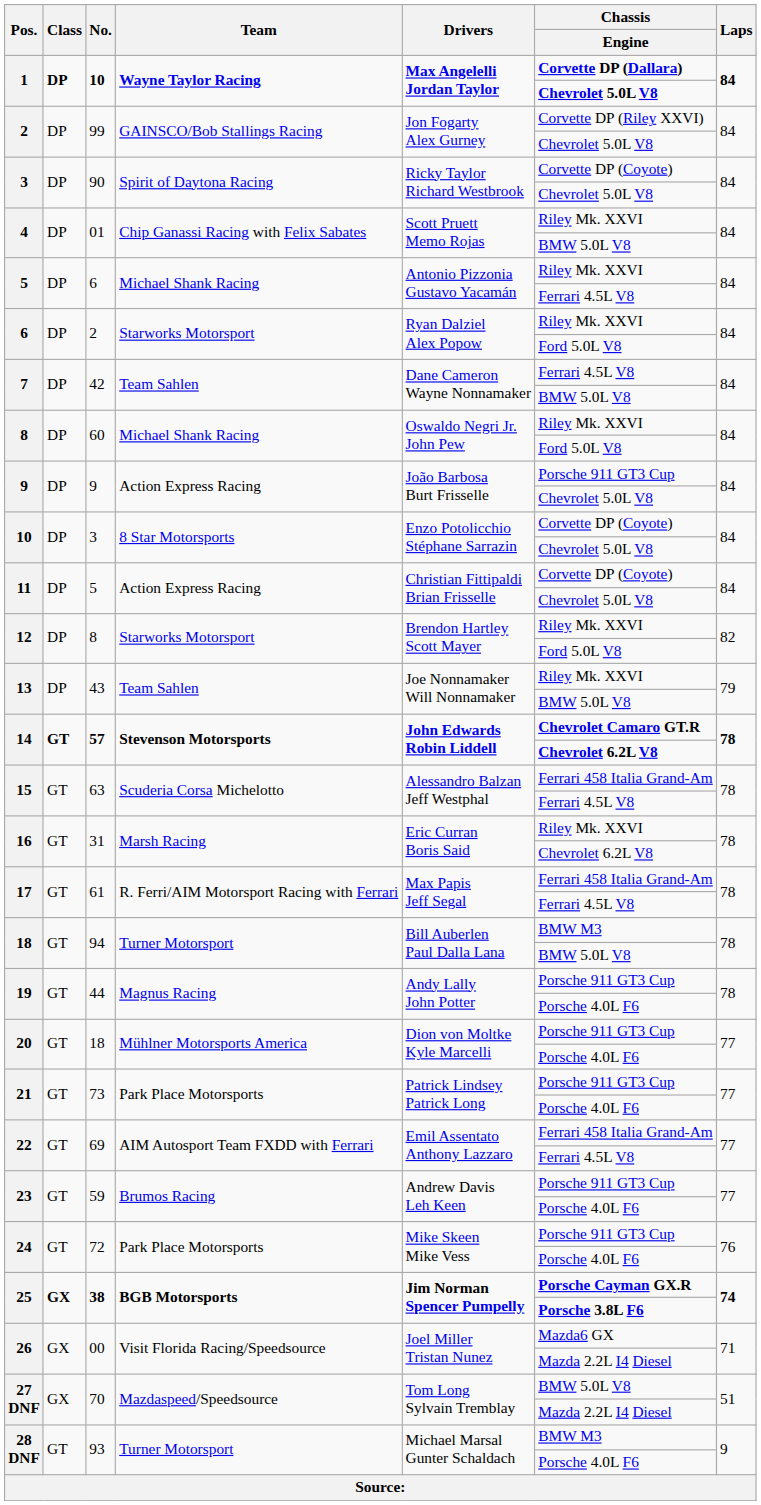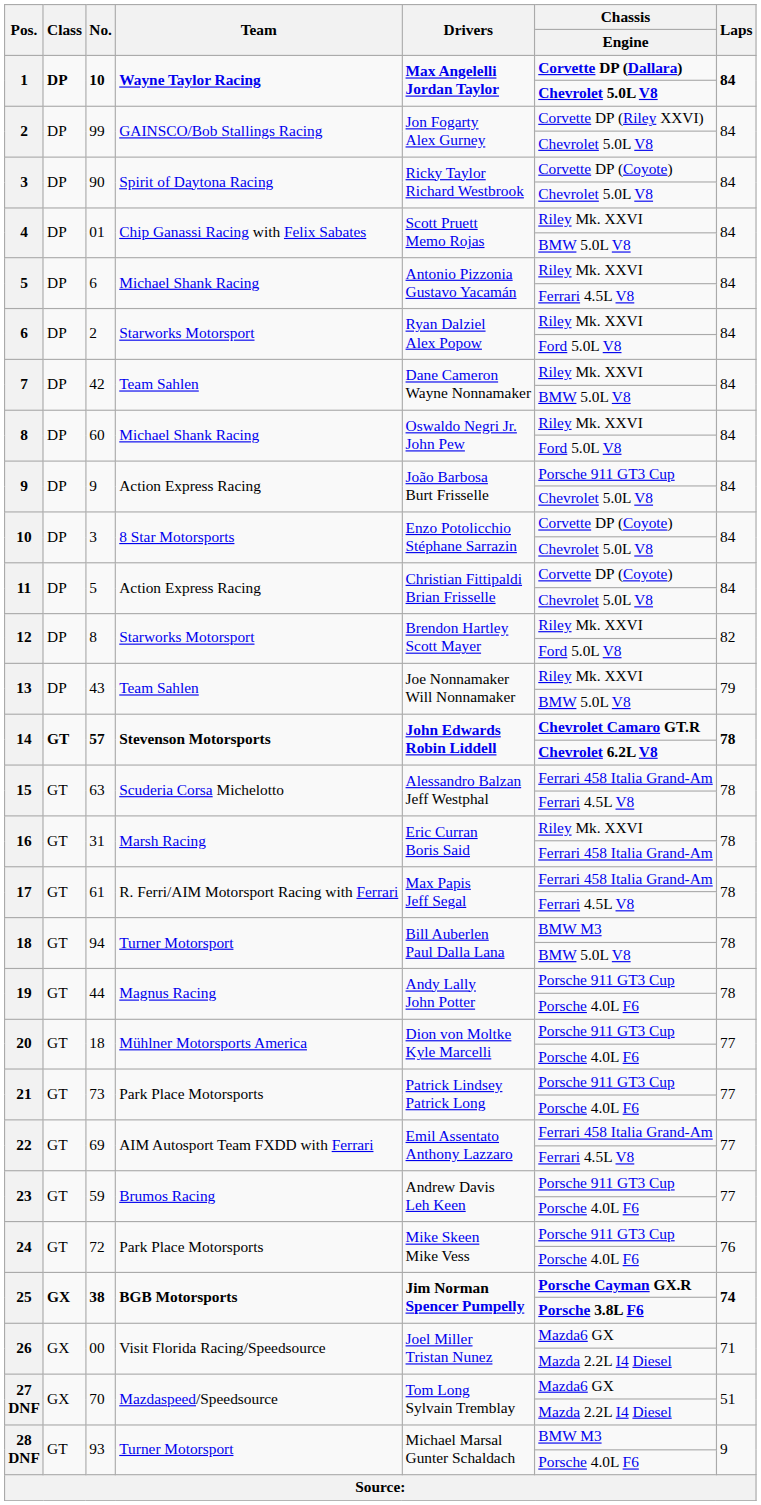(586, 371) Ferrari 4.5L V8 -> (591, 371) Riley Mk. XXVI
(596, 853) Chevrolet 6.2L V8 -> (626, 853) Ferrari 458 Italia Grand-Am
(584, 1385) BMW 5.0L V8 -> (576, 1385) Mazda6 GX
